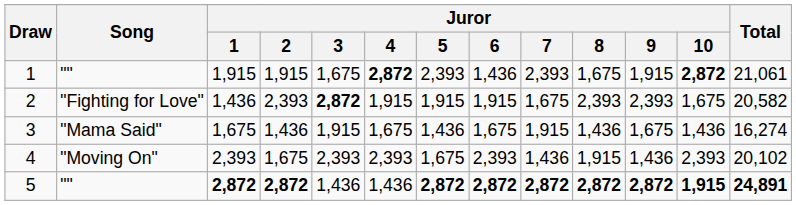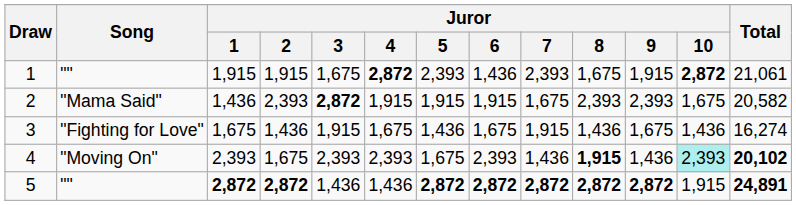(132, 102) "Fighting for Love" -> (111, 102) "Mama Said"
(111, 130) "Mama Said" -> (132, 130) "Fighting for Love"
(599, 158) normal -> (599, 158) bold
(703, 158) no background -> (703, 158) paleturquoise background
(760, 158) normal -> (760, 158) bold
(703, 185) bold -> (703, 185) normal
